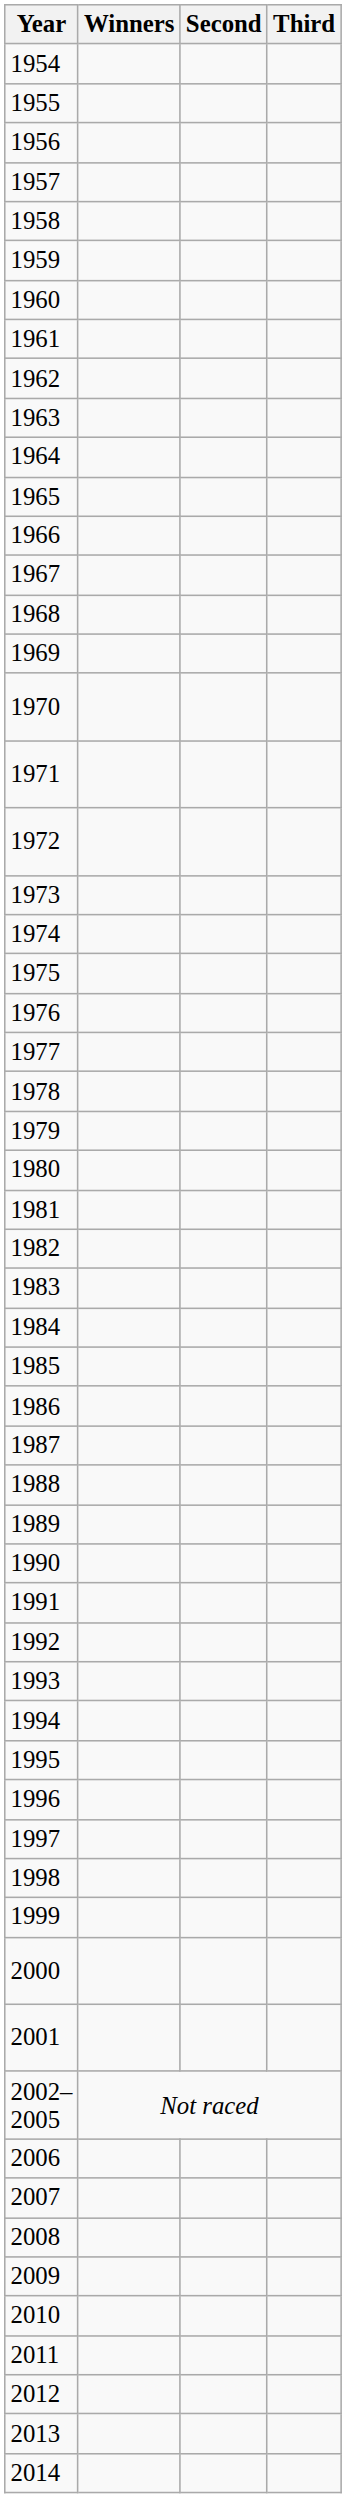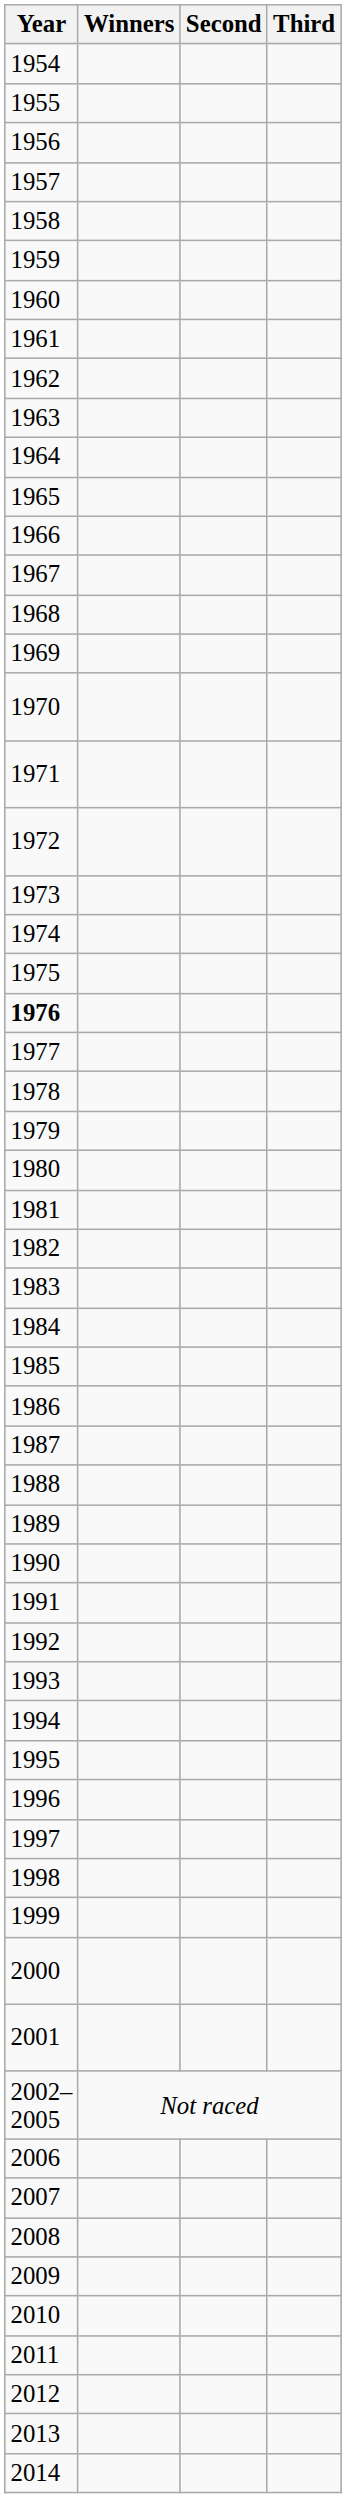(35, 1012) normal -> (35, 1012) bold
